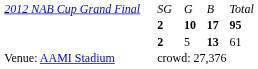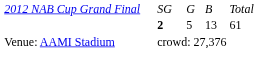- row: (190, 25)
(213, 42) bold -> (211, 25) normal
